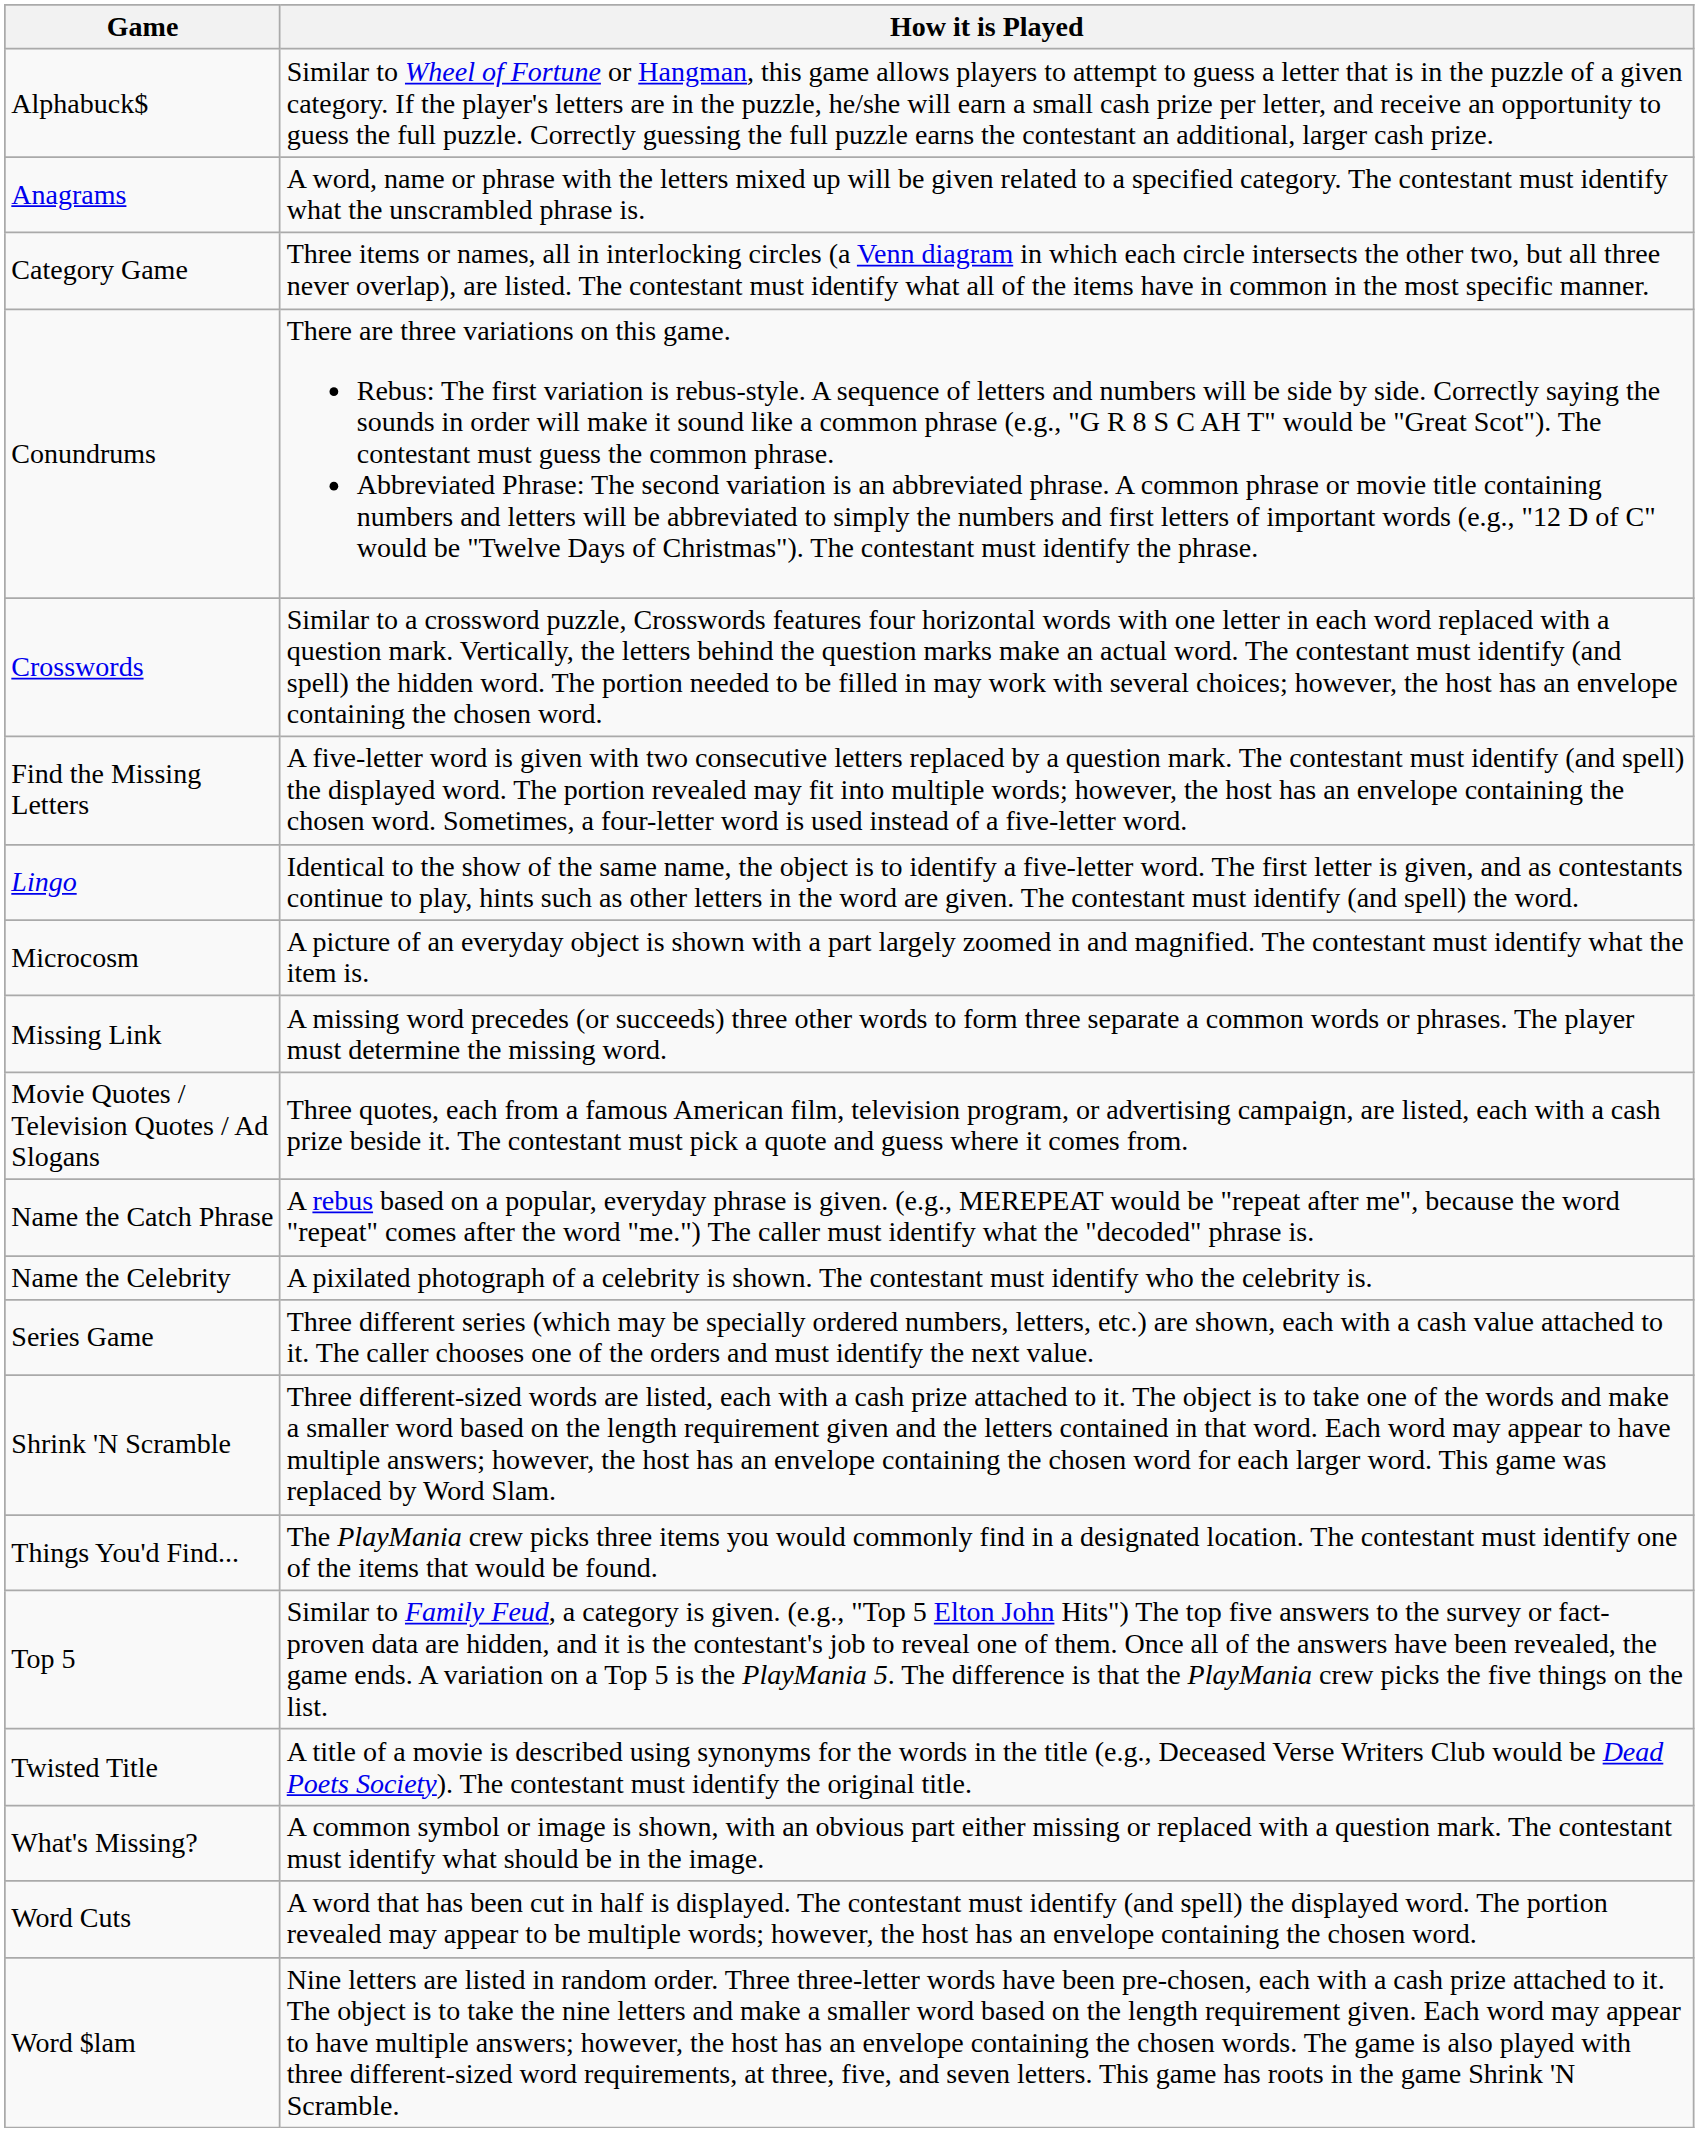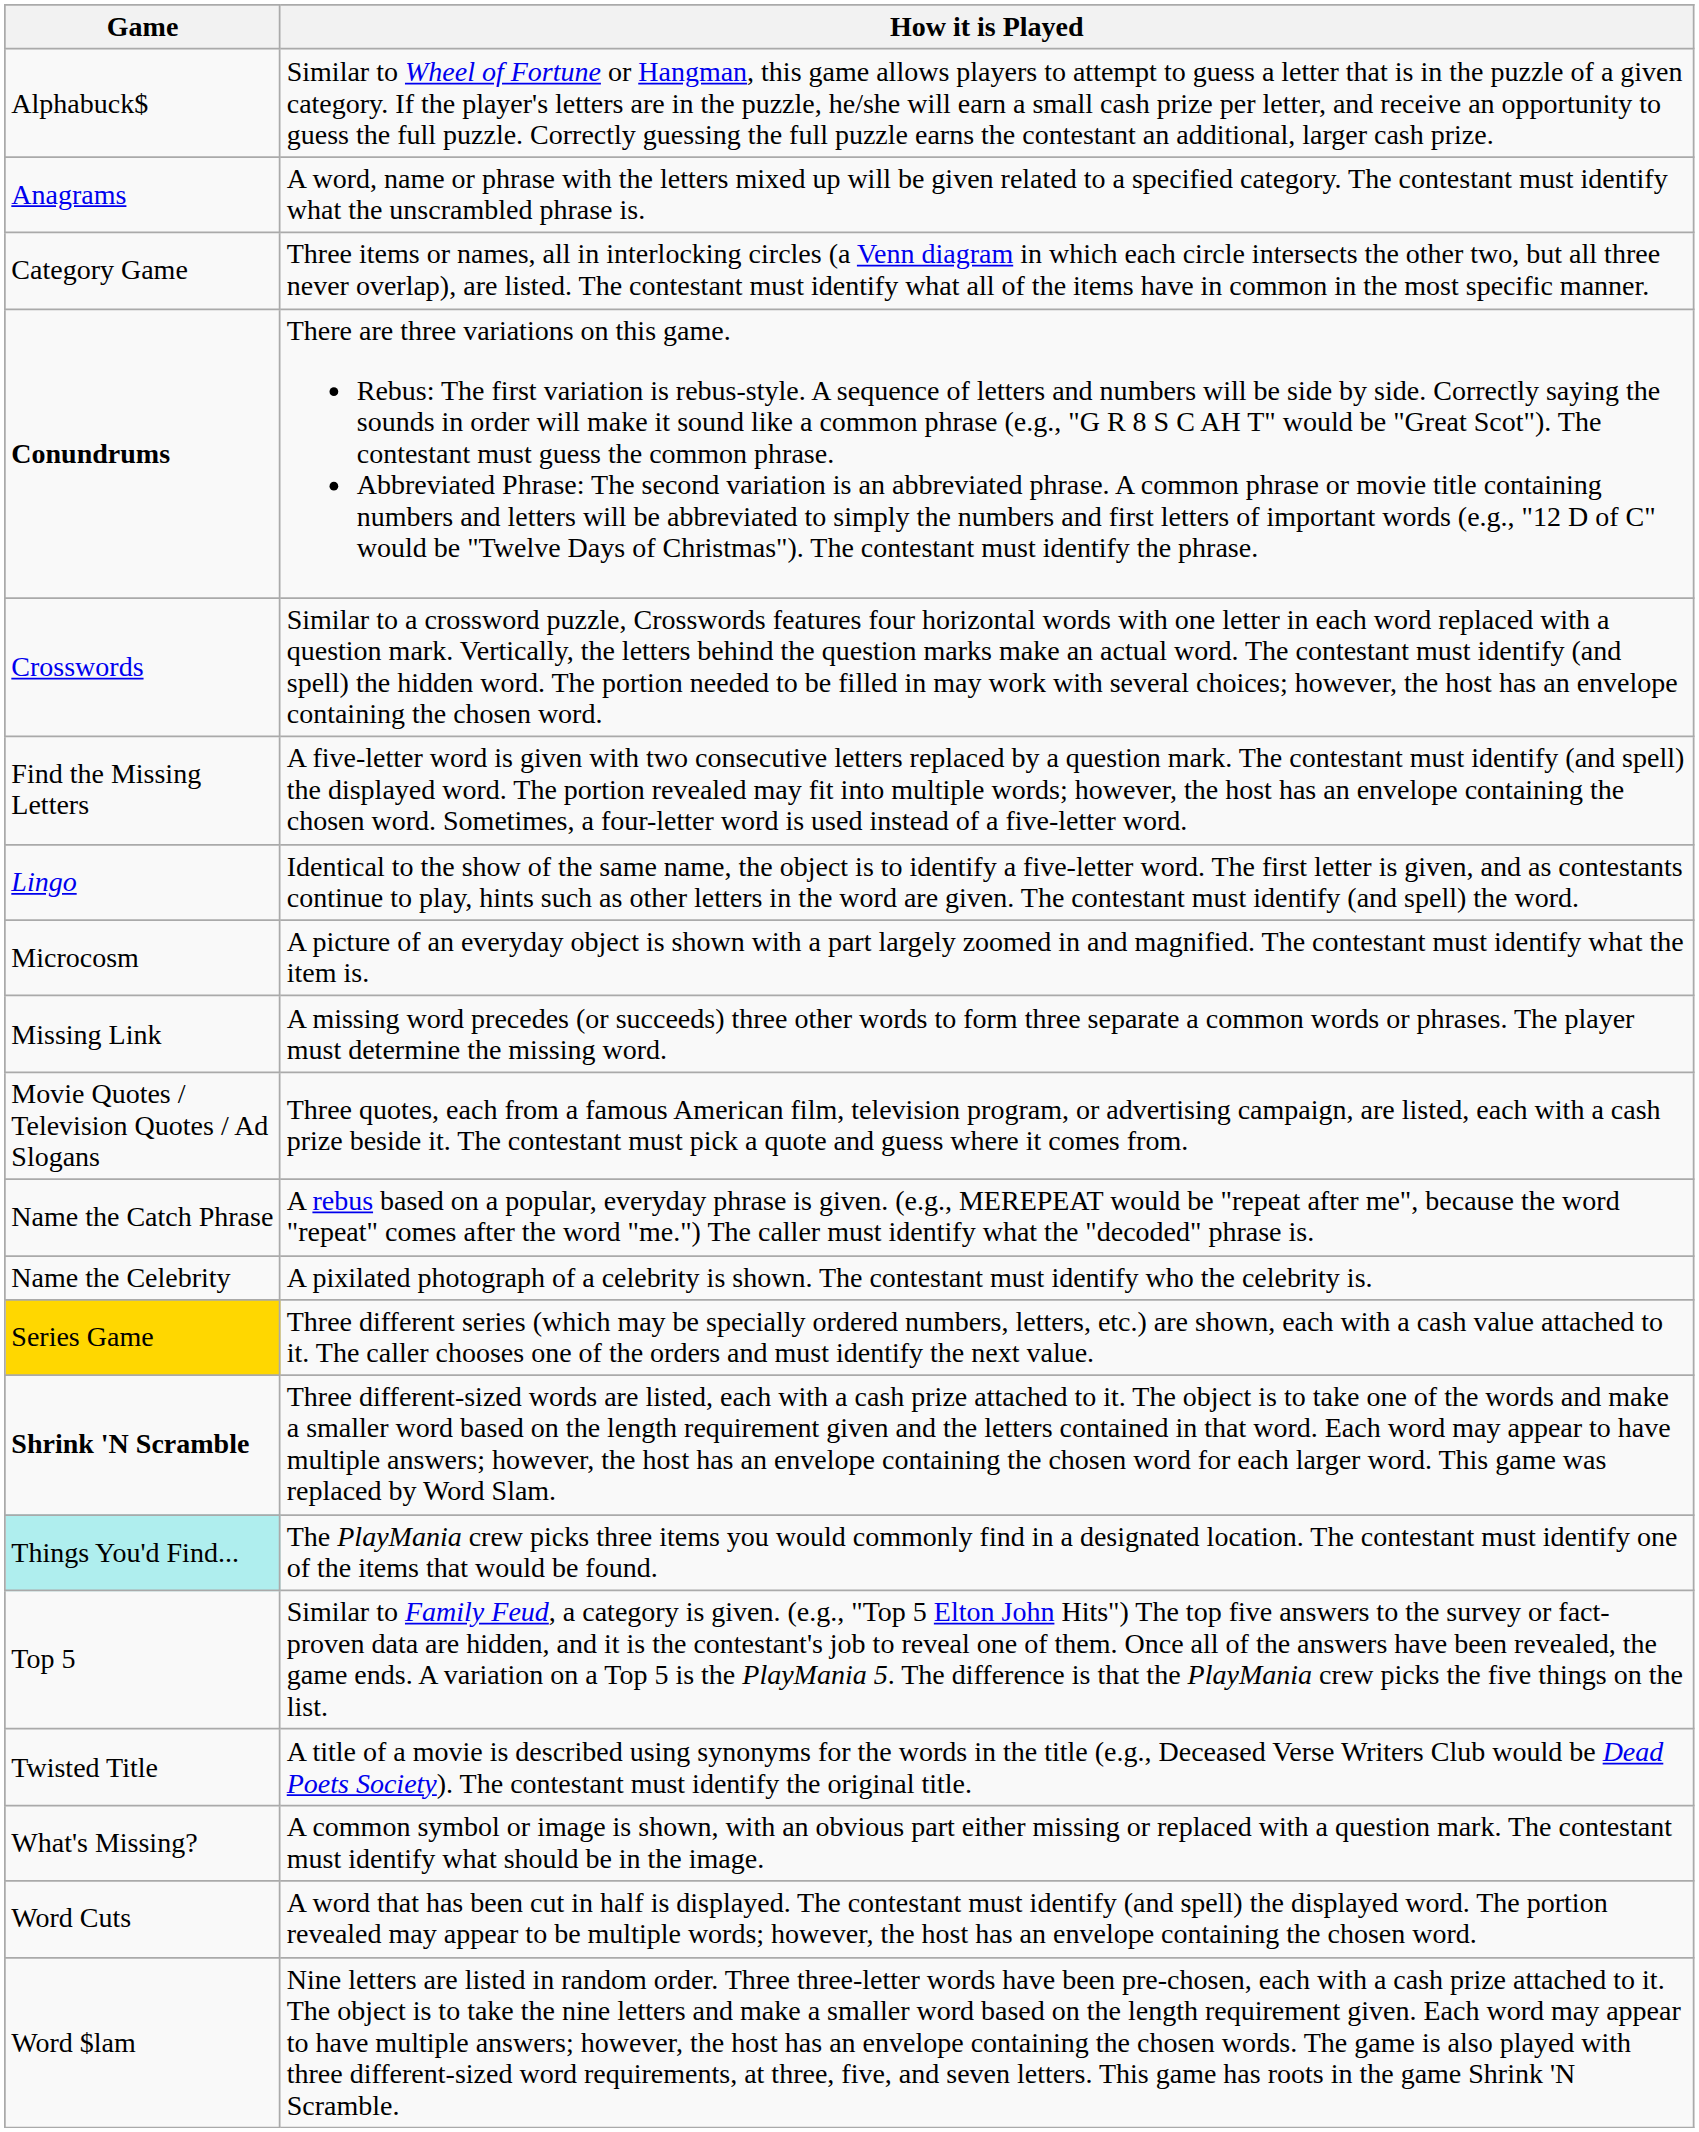(84, 452) normal -> (91, 452) bold
(82, 1337) no background -> (82, 1337) gold background
(121, 1444) normal -> (130, 1444) bold
(125, 1552) no background -> (125, 1552) paleturquoise background
